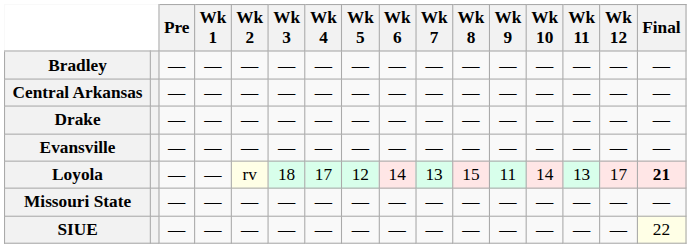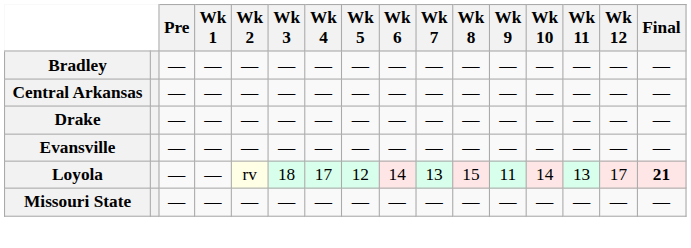- row: (78, 229)
